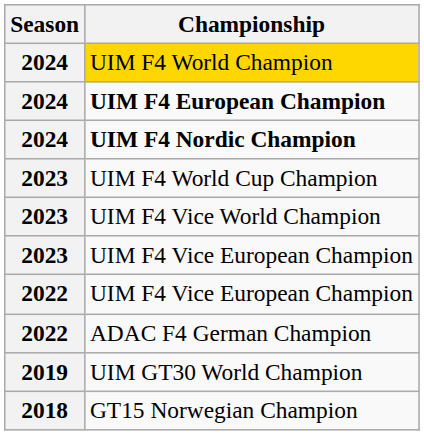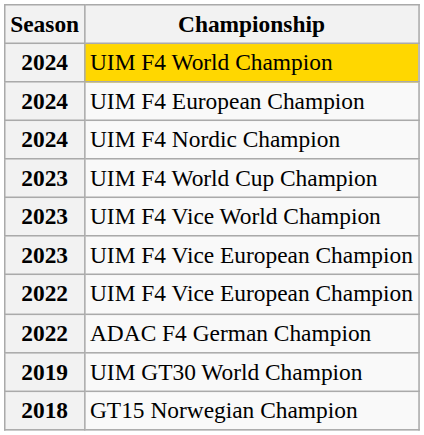(238, 101) bold -> (227, 101) normal
(223, 139) bold -> (215, 139) normal
